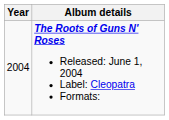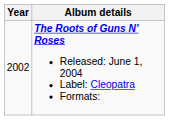(18, 67) 2004 -> (18, 67) 2002
